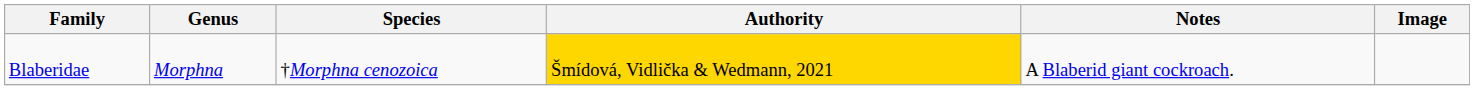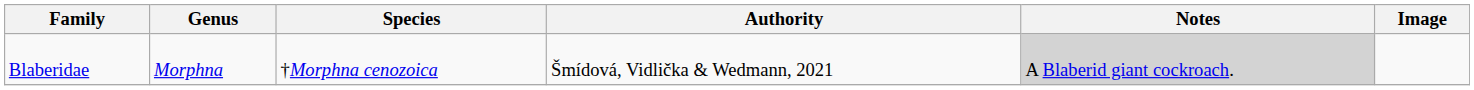(692, 69) gold background -> (692, 69) no background
(1130, 69) no background -> (1130, 69) lightgrey background
